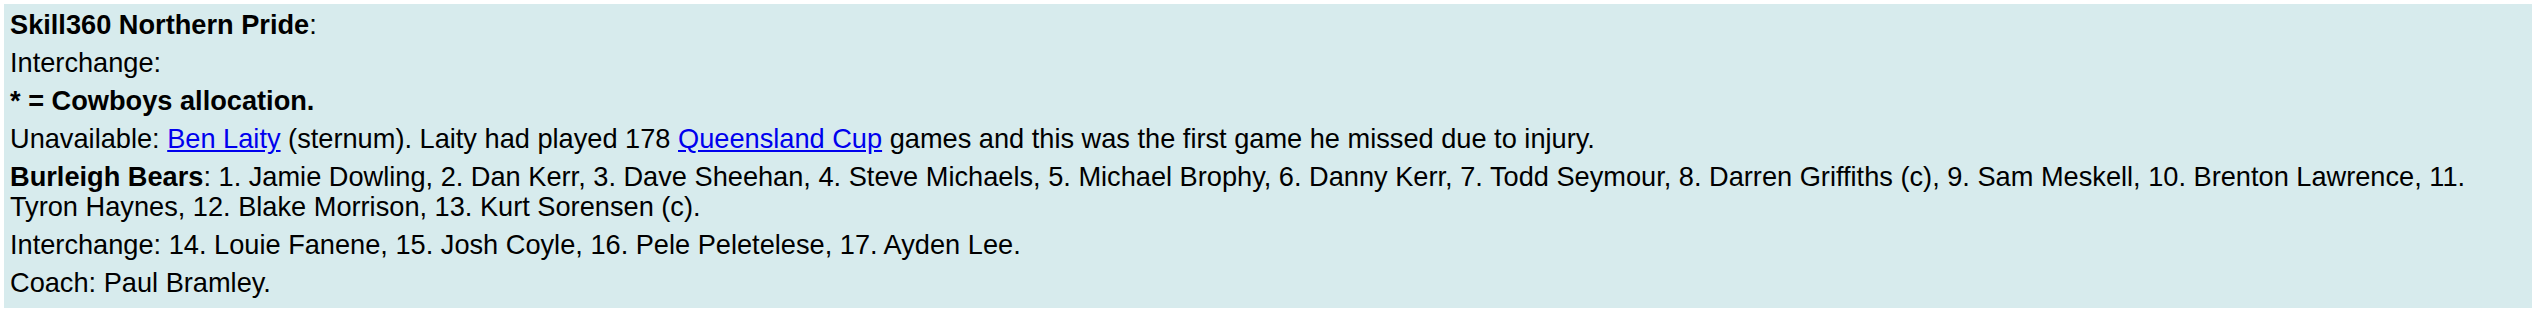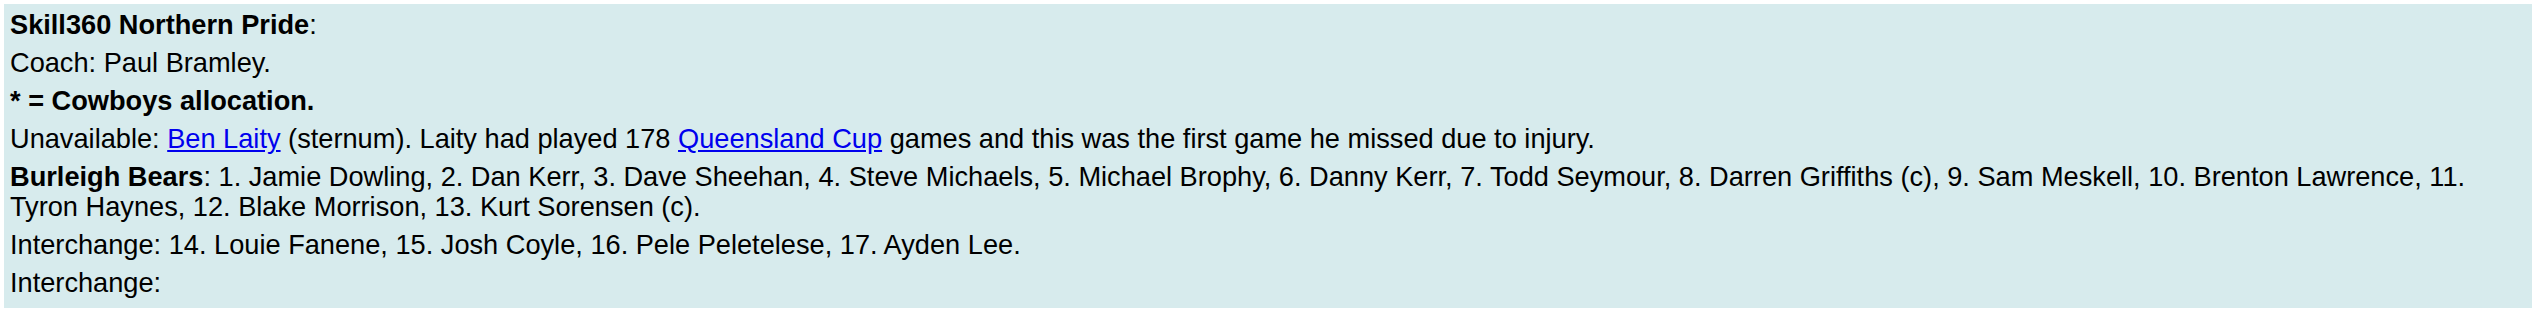(86, 63) Interchange: -> (140, 63) Coach: Paul Bramley.
(140, 283) Coach: Paul Bramley. -> (86, 283) Interchange:
